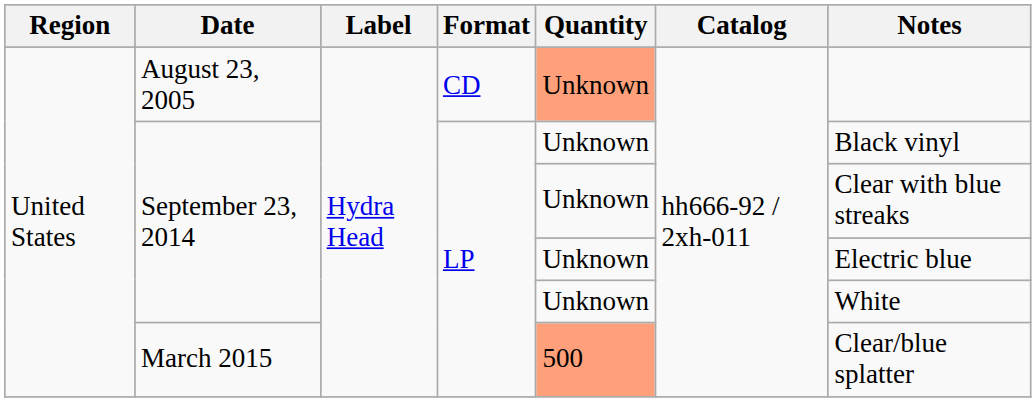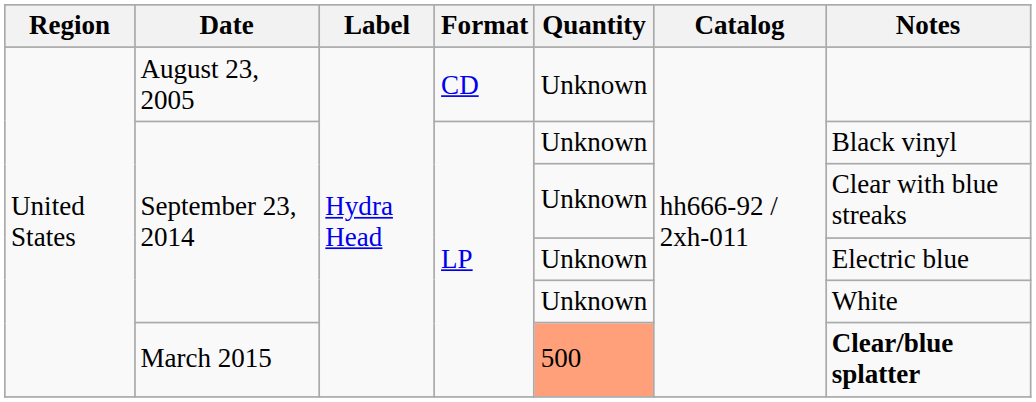(596, 84) lightsalmon background -> (594, 84) no background
(891, 359) normal -> (892, 359) bold
